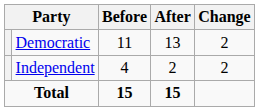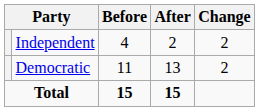rows swapped: (53, 42) <-> (55, 67)
